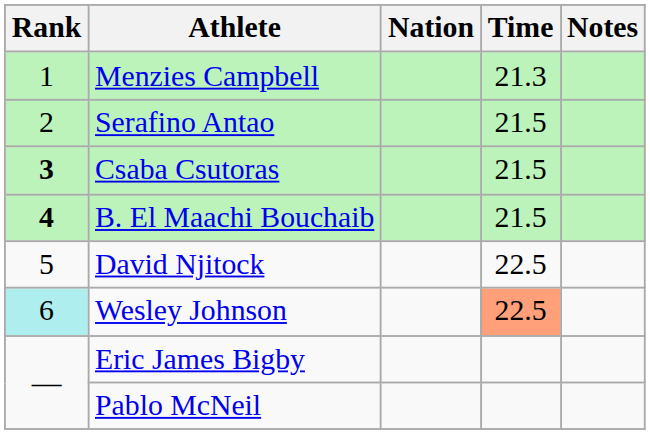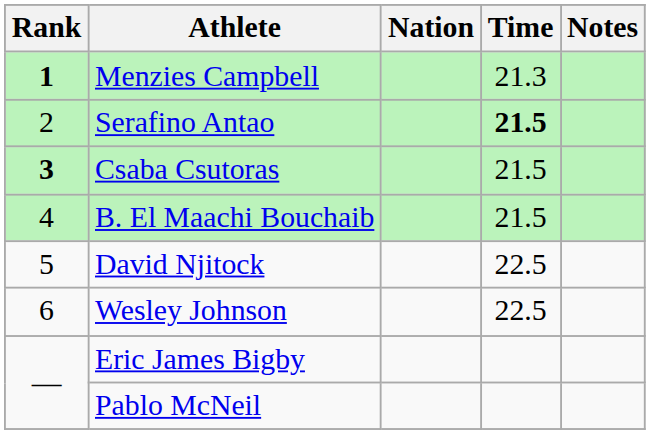(47, 75) normal -> (47, 75) bold
(521, 122) normal -> (521, 122) bold
(47, 216) bold -> (47, 216) normal
(47, 311) paleturquoise background -> (47, 311) no background
(521, 311) lightsalmon background -> (521, 311) no background
